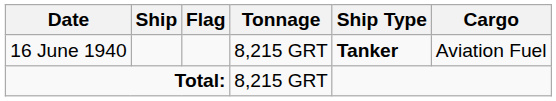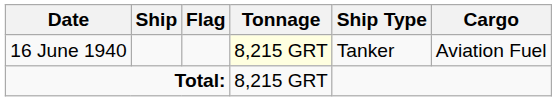(281, 50) no background -> (281, 50) lightyellow background
(367, 50) bold -> (366, 50) normal
